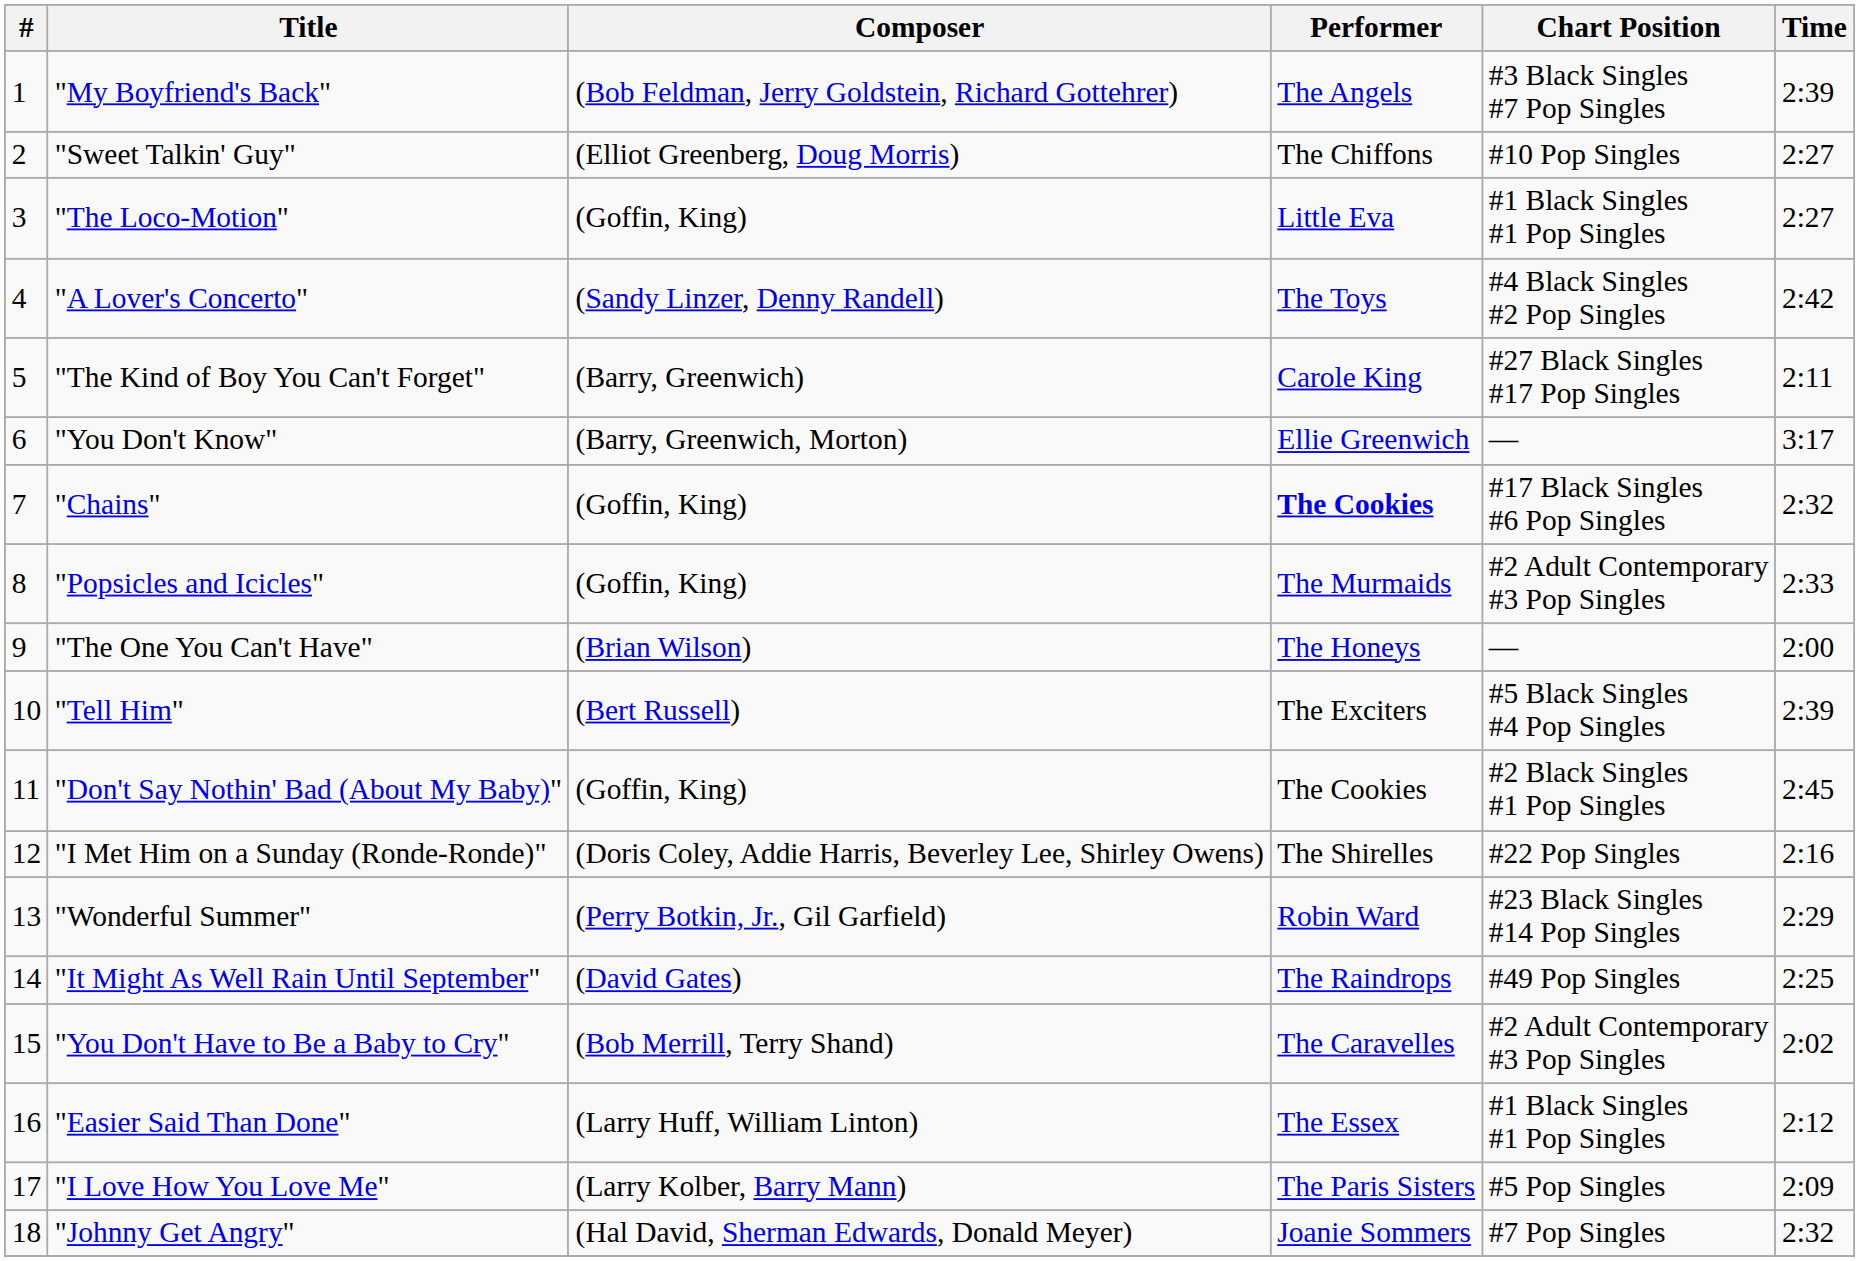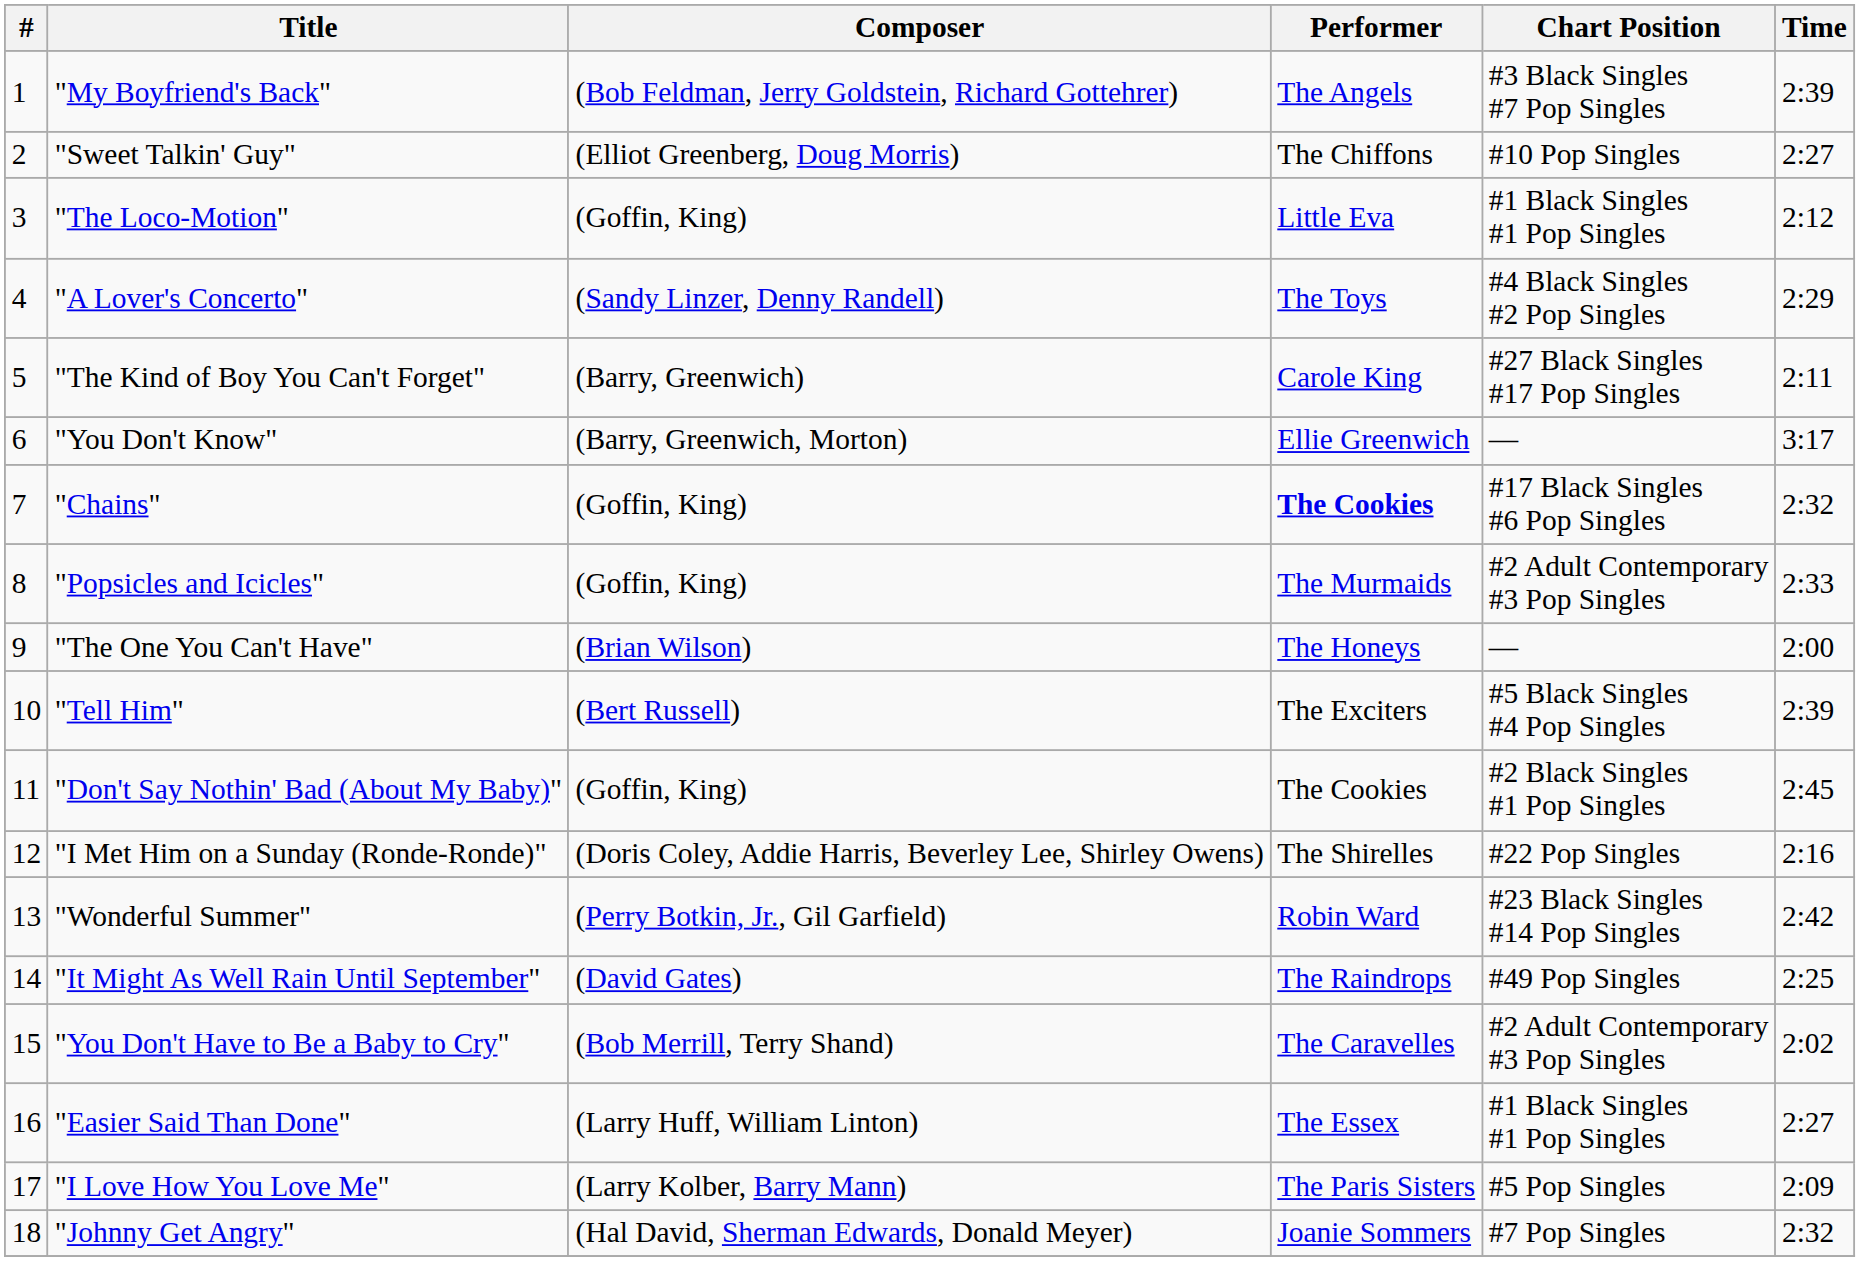(1808, 217) 2:27 -> (1808, 217) 2:12
(1808, 297) 2:42 -> (1808, 297) 2:29
(1808, 916) 2:29 -> (1808, 916) 2:42
(1808, 1122) 2:12 -> (1808, 1122) 2:27
